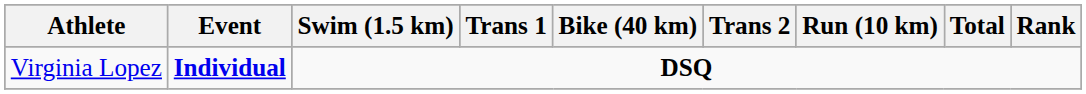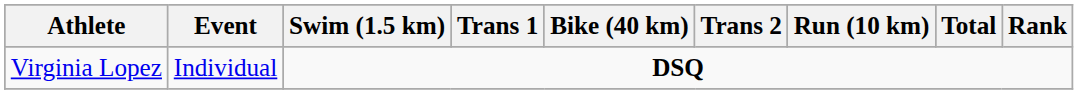(230, 67) bold -> (226, 67) normal
